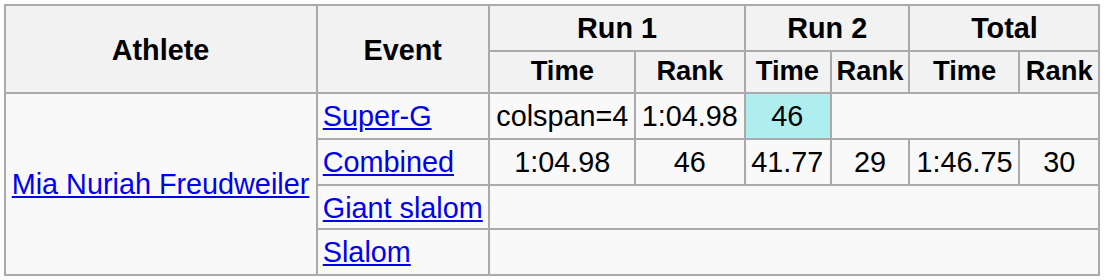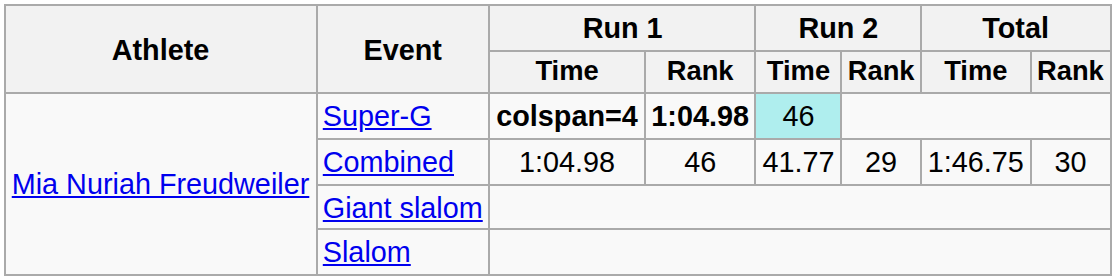(562, 117) normal -> (567, 117) bold
(690, 117) normal -> (700, 117) bold
